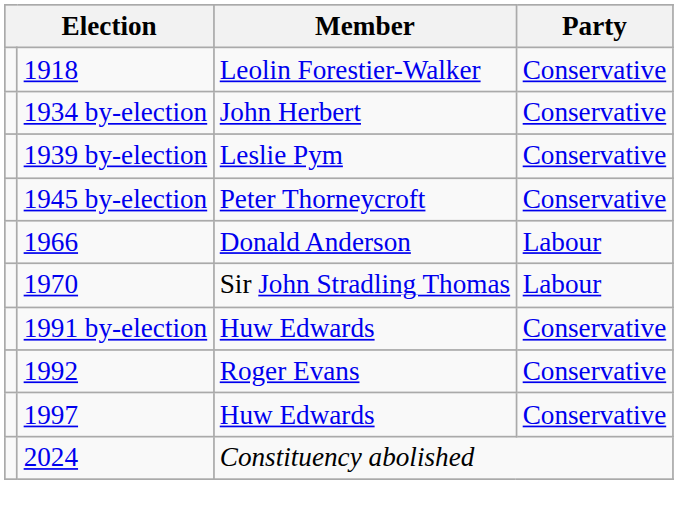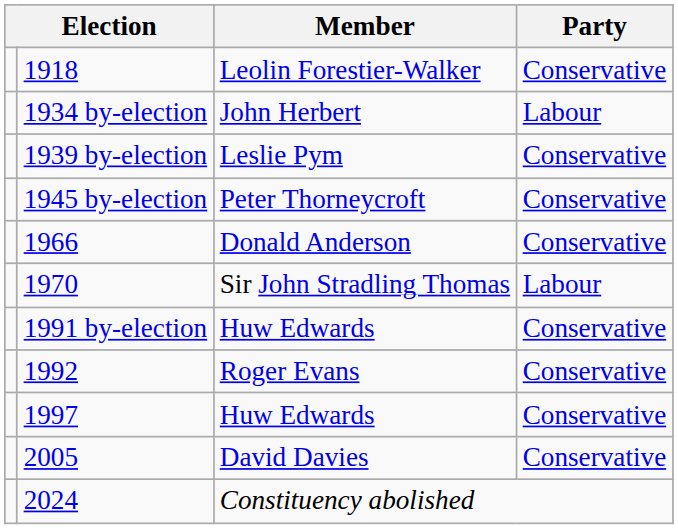(594, 112) Conservative -> (562, 112) Labour
(562, 241) Labour -> (594, 241) Conservative
+ row: (51, 457)
